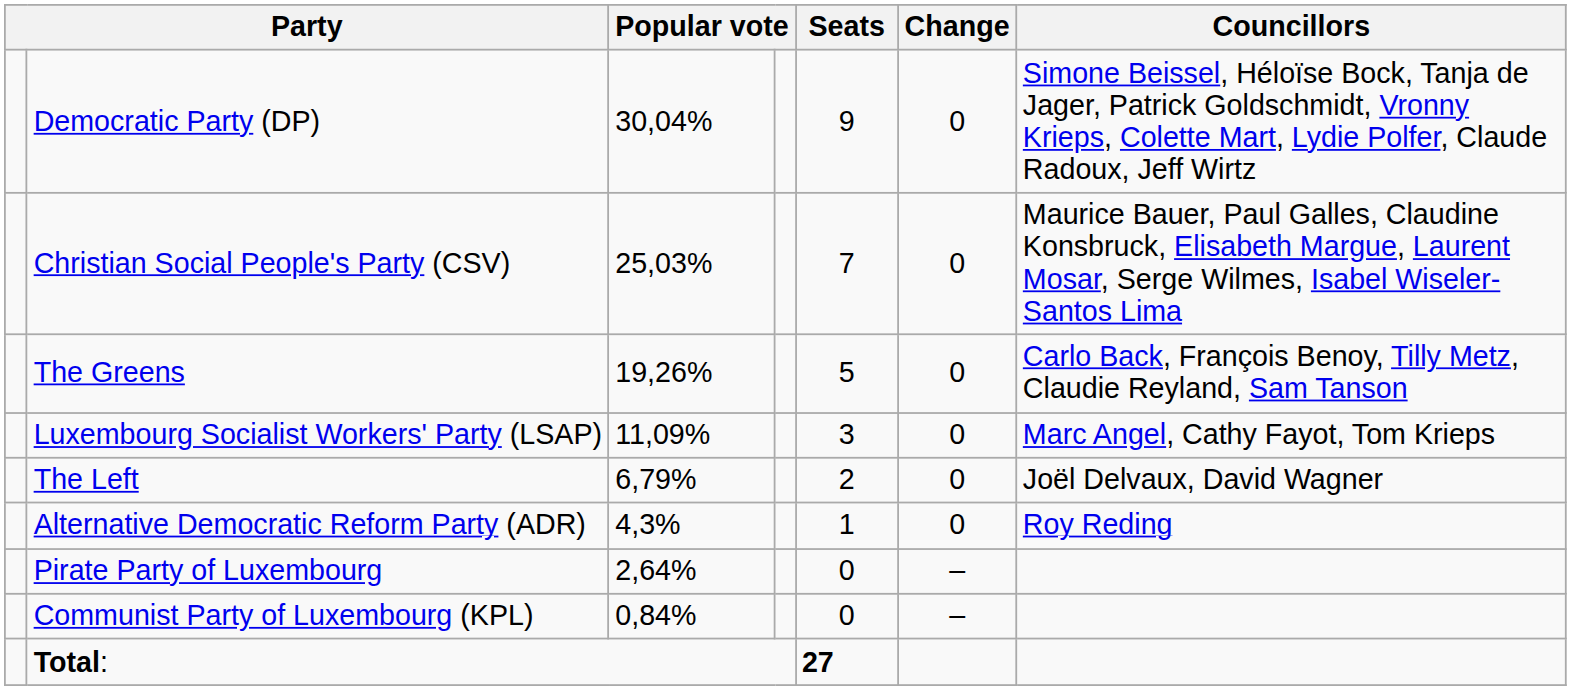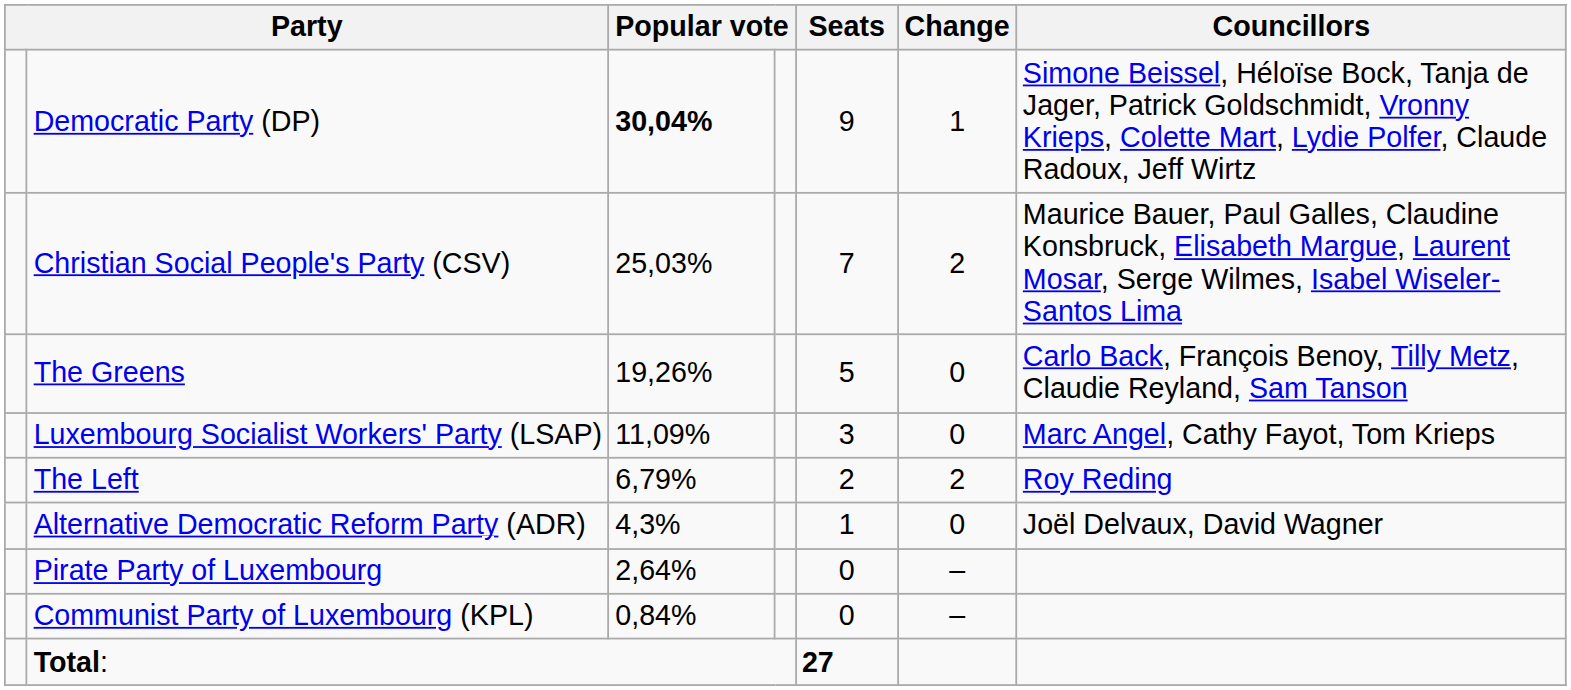(664, 120) normal -> (664, 120) bold
(957, 120) 0 -> (957, 120) 1
(957, 263) 0 -> (957, 263) 2
(957, 479) 0 -> (957, 479) 2
(1203, 479) Joël Delvaux, David Wagner -> (1098, 479) Roy Reding
(1098, 525) Roy Reding -> (1203, 525) Joël Delvaux, David Wagner
